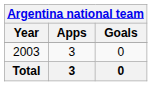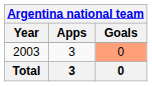(121, 52) no background -> (121, 52) lightsalmon background
